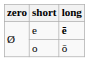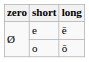(64, 30) bold -> (64, 30) normal
